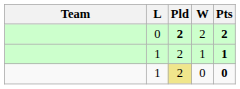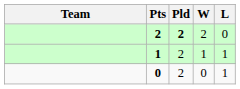columns swapped: (224, 14) <-> (157, 14)
(180, 73) khaki background -> (181, 73) no background
